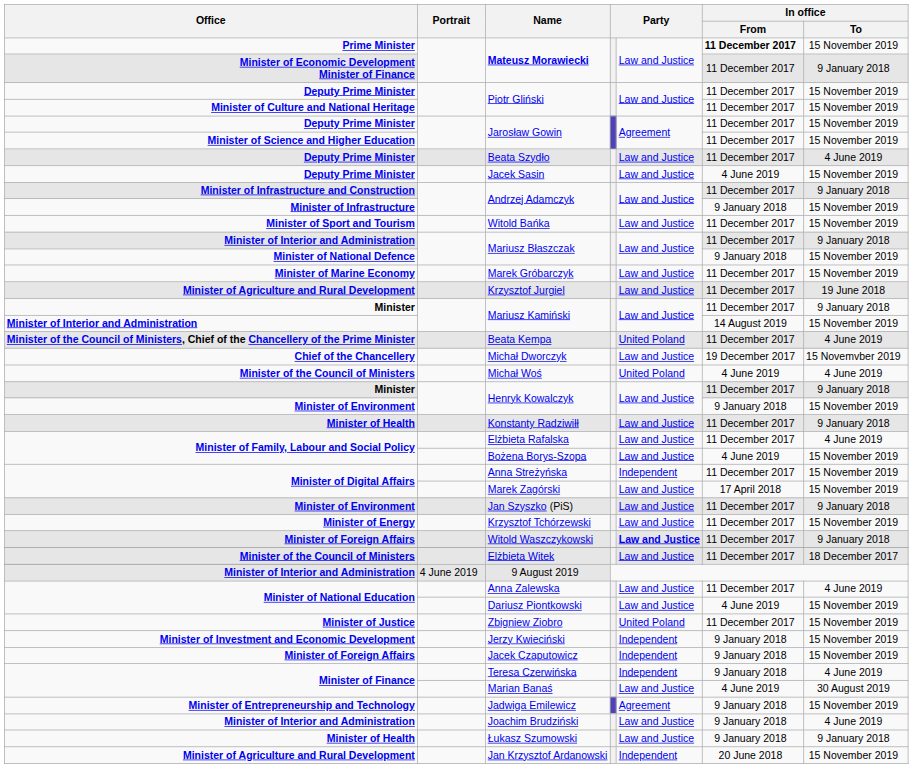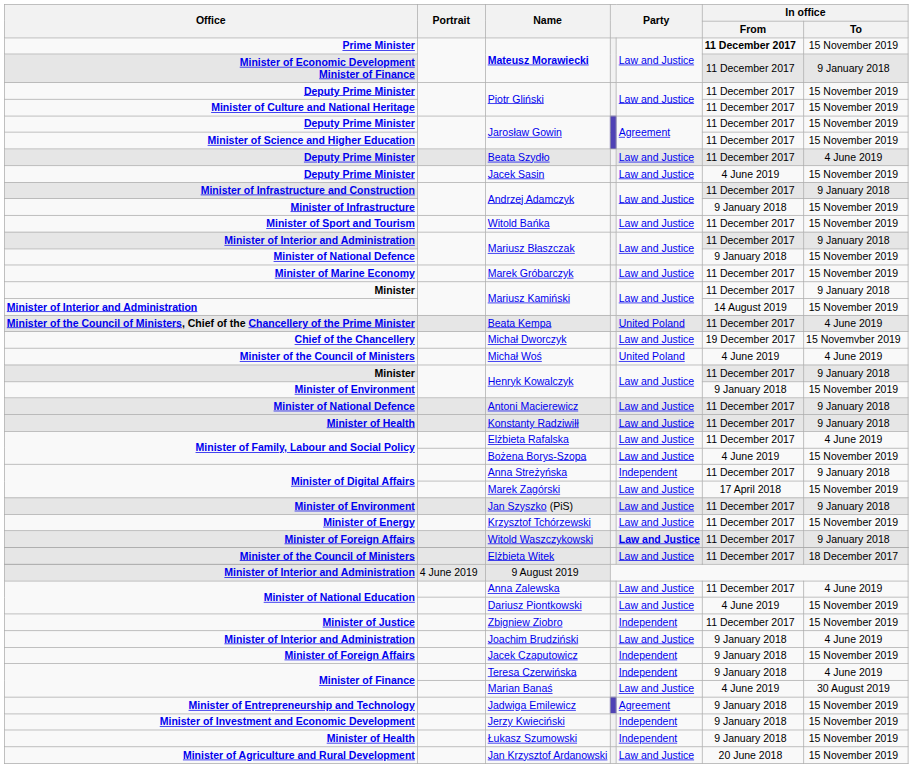- row: (299, 290)
+ row: (344, 407)
(853, 473) 15 November 2019 -> (853, 473) 9 January 2018
(652, 623) United Poland -> (648, 623) Independent
rows swapped: (320, 722) <-> (287, 639)
(656, 739) Law and Justice -> (648, 739) Independent
(853, 739) 9 January 2018 -> (853, 739) 15 November 2019
(648, 755) Independent -> (656, 755) Law and Justice
